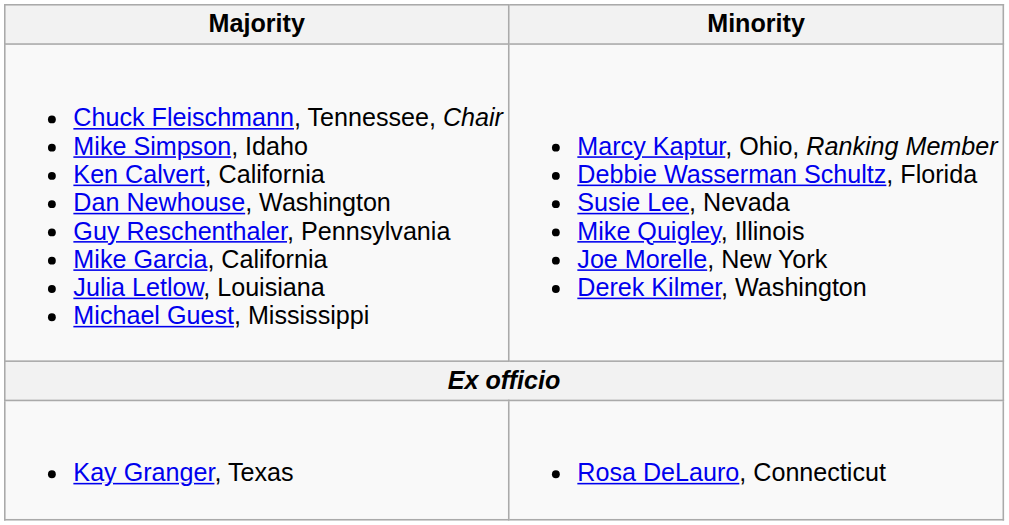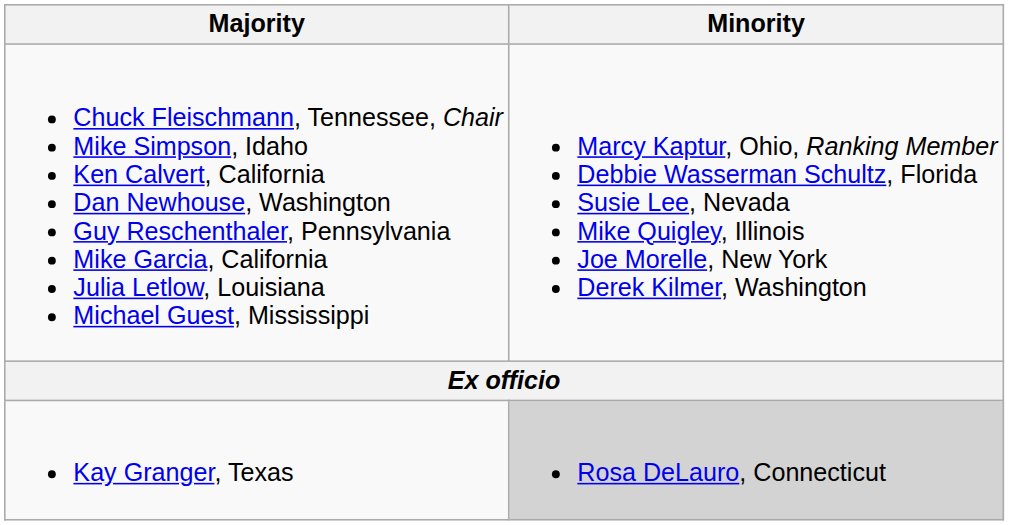(756, 474) no background -> (756, 474) lightgrey background
